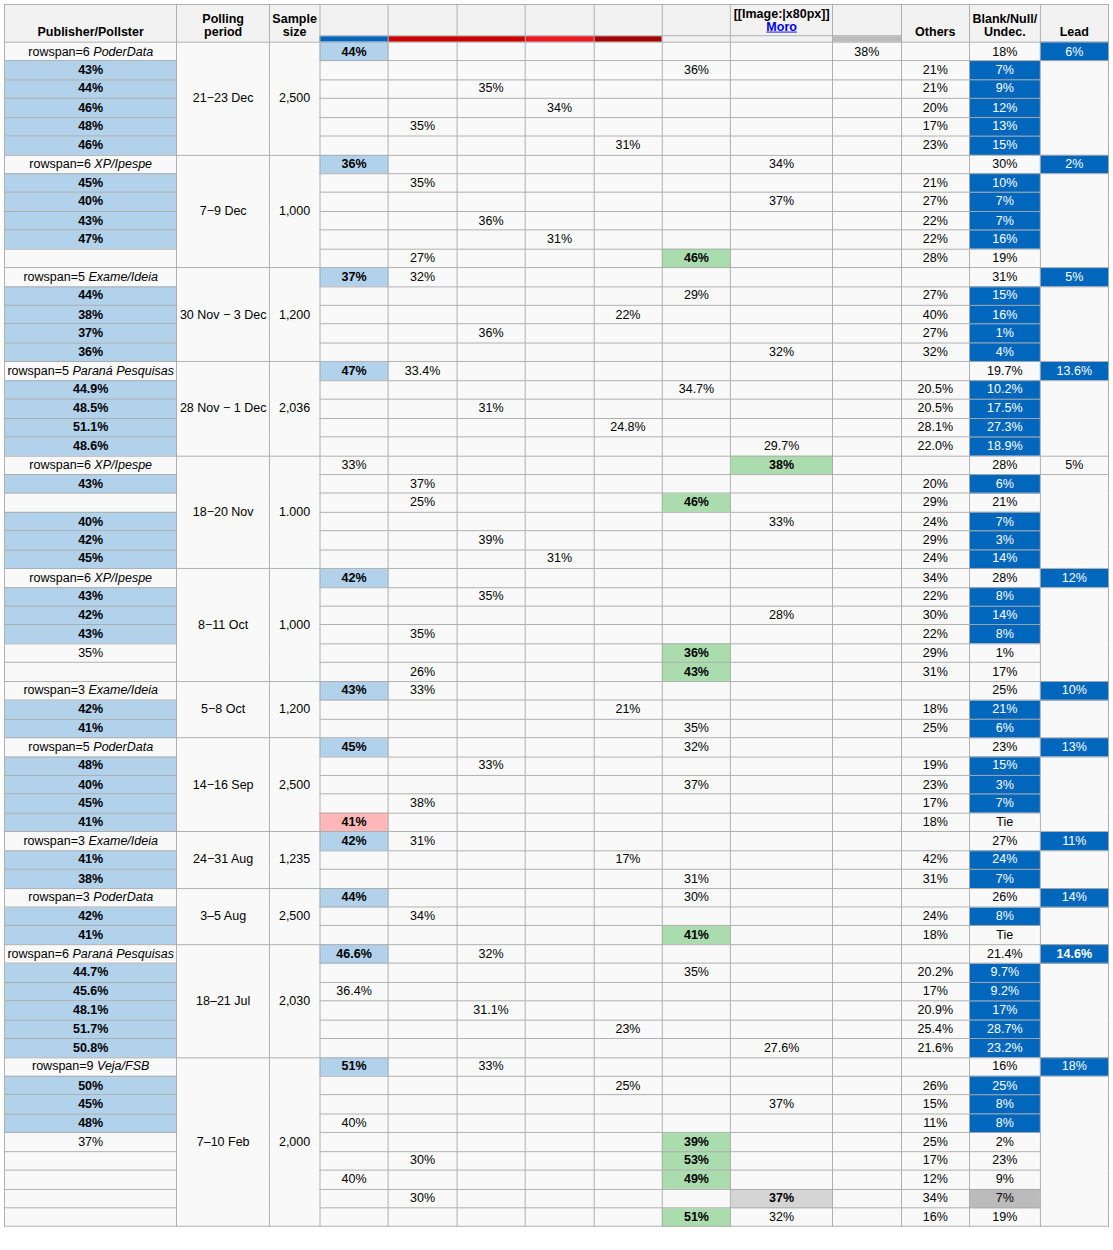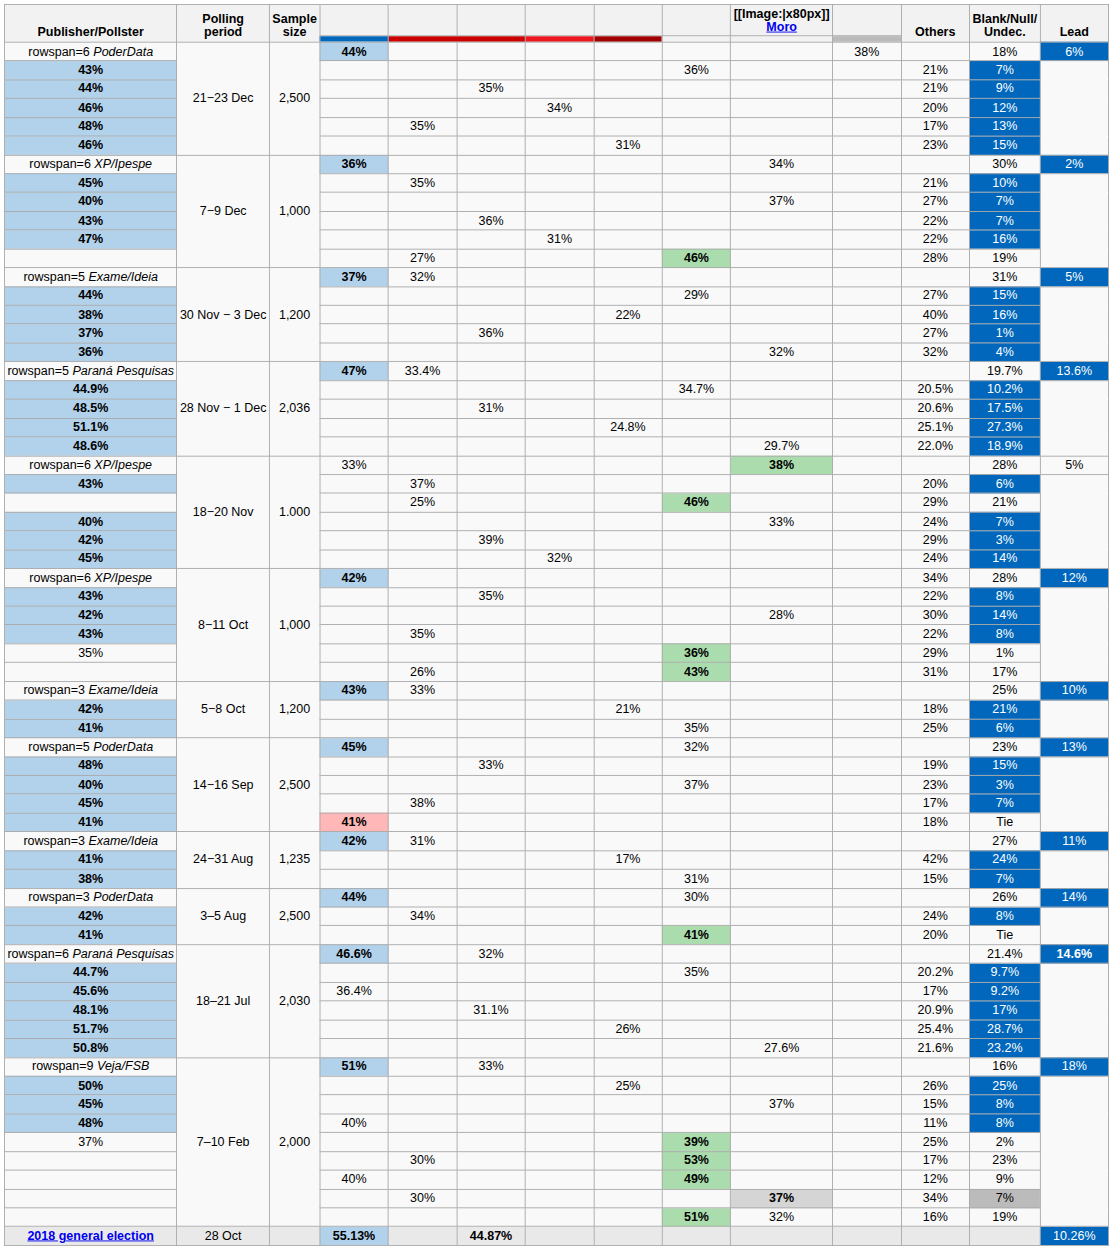(935, 408) 20.5% -> (935, 408) 20.6%
(935, 427) 28.1% -> (935, 427) 25.1%
(559, 558) 31% -> (559, 558) 32%
(935, 878) 31% -> (935, 878) 15%
(935, 934) 18% -> (935, 934) 20%
(628, 1028) 23% -> (628, 1028) 26%
+ row: (91, 1235)
